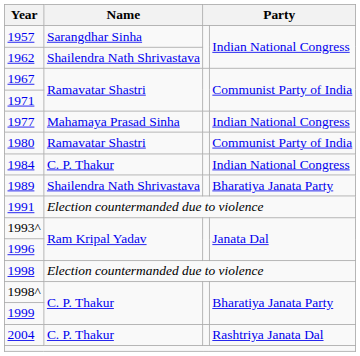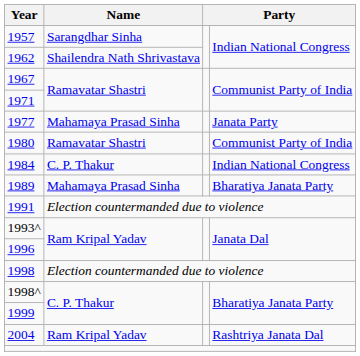(281, 121) Indian National Congress -> (245, 121) Janata Party
(123, 185) Shailendra Nath Shrivastava -> (113, 185) Mahamaya Prasad Sinha
(80, 334) C. P. Thakur -> (97, 334) Ram Kripal Yadav
